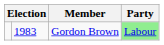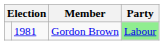(25, 31) 1983 -> (25, 31) 1981
